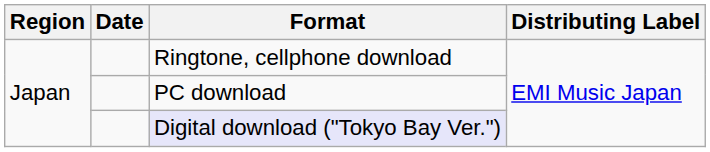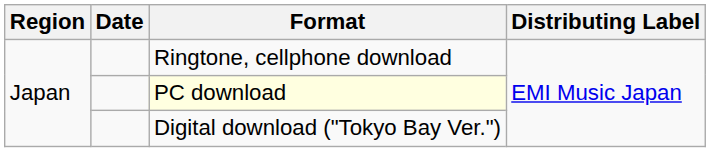(220, 92) no background -> (220, 92) lightyellow background
(327, 127) lavender background -> (327, 127) no background
